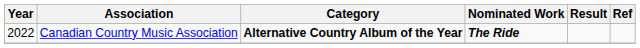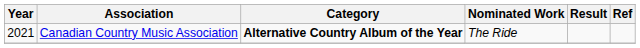(21, 33) 2022 -> (21, 33) 2021
(494, 33) bold -> (493, 33) normal
